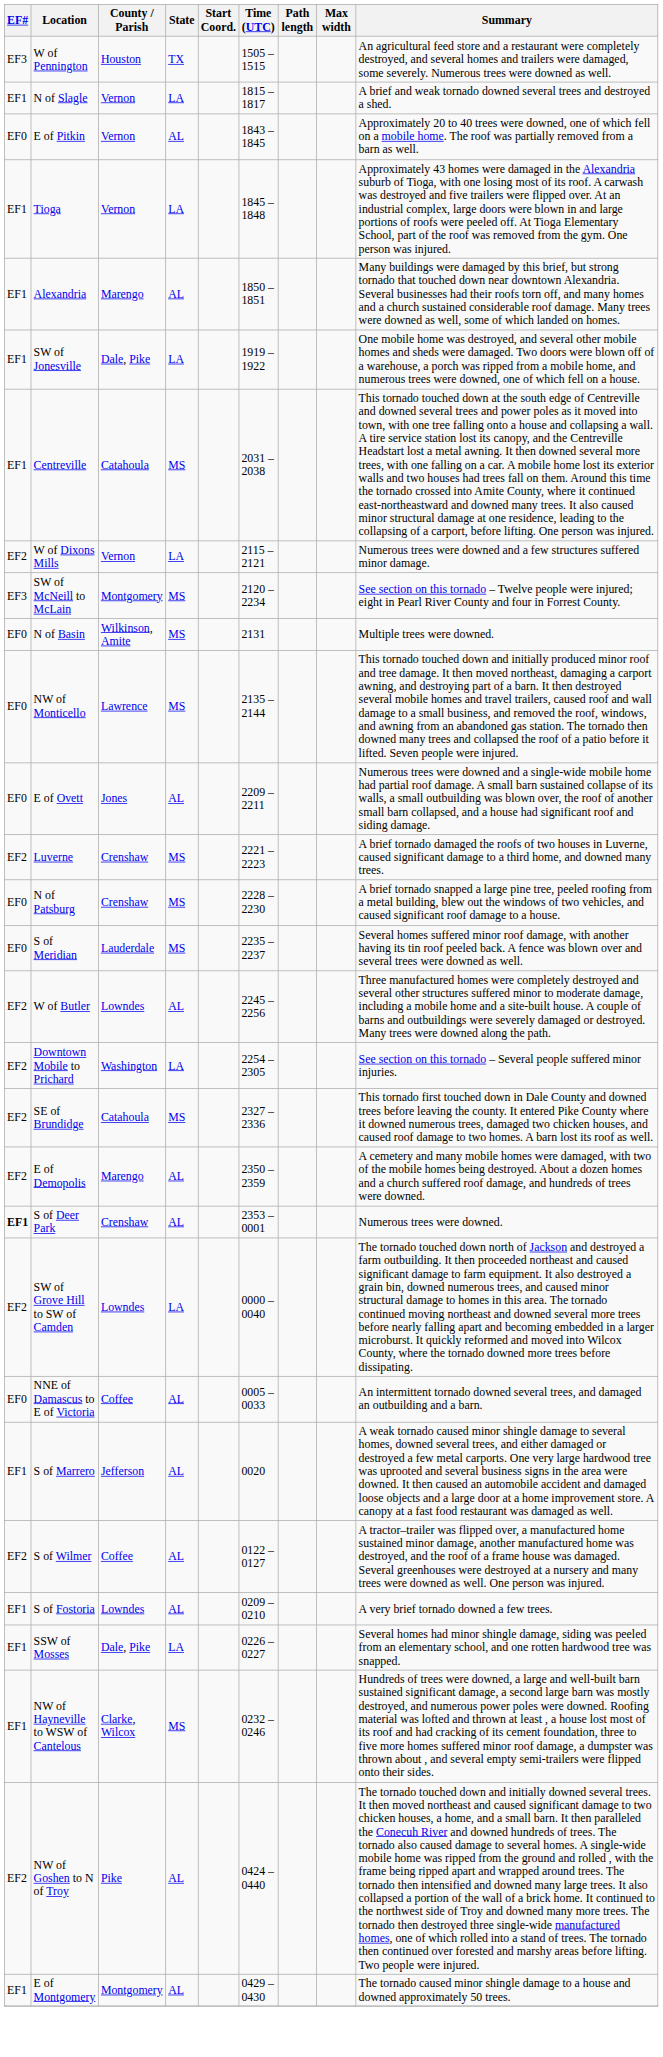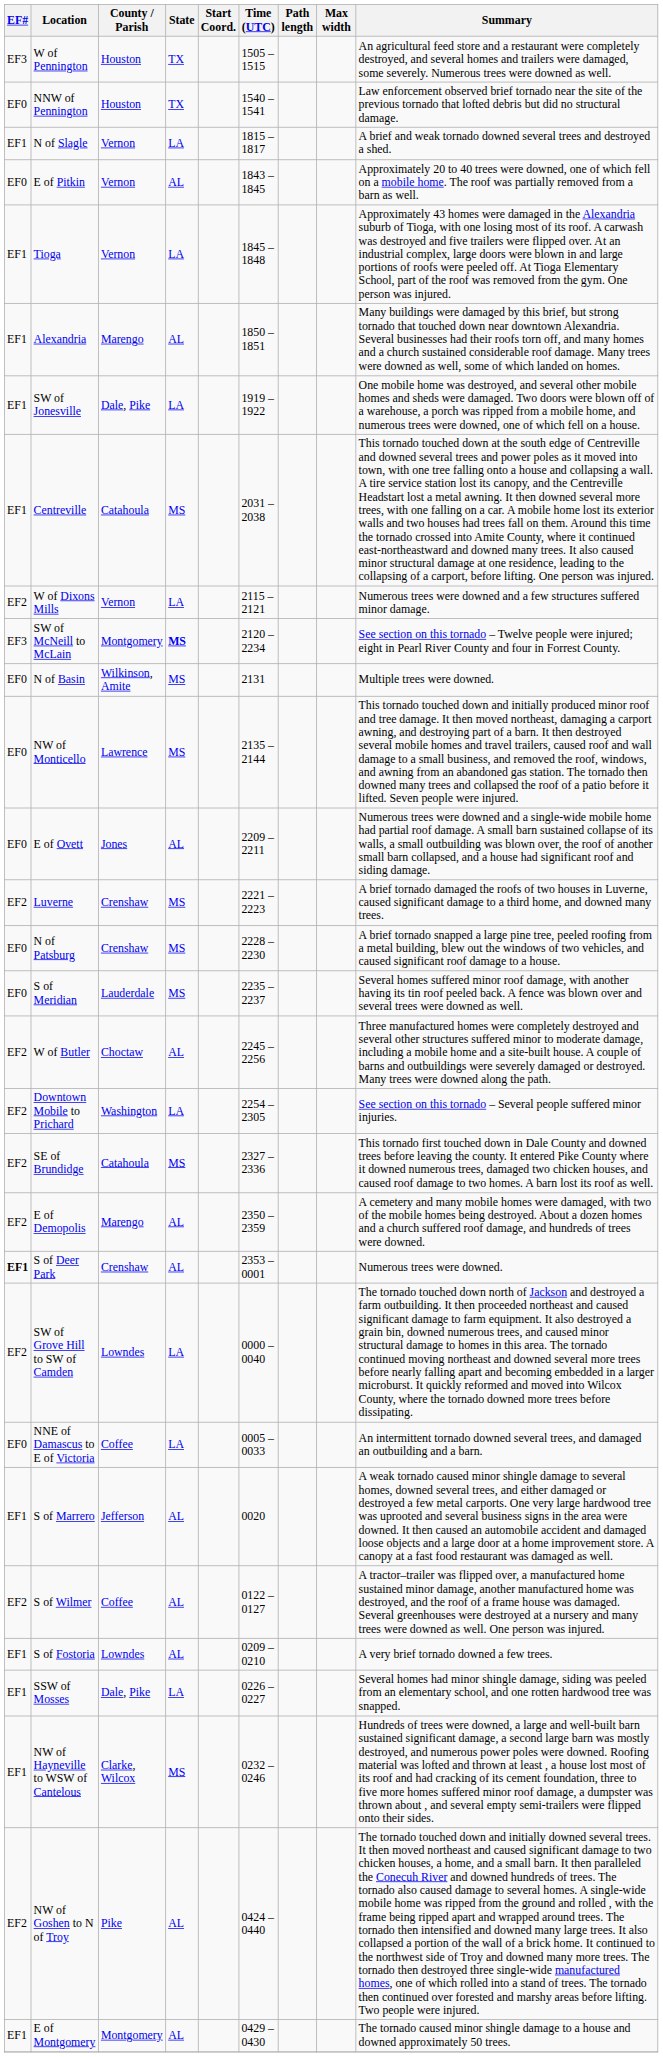+ row: (61, 104)
(177, 595) normal -> (177, 641) bold
(123, 1006) Lowndes -> (122, 1052) Choctaw
(176, 1399) AL -> (176, 1444) LA
